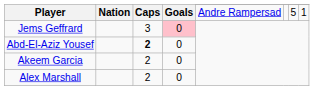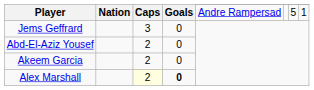(179, 28) pink background -> (179, 28) no background
(148, 45) bold -> (148, 45) normal
(148, 77) no background -> (148, 77) lightyellow background
(179, 77) normal -> (179, 77) bold
